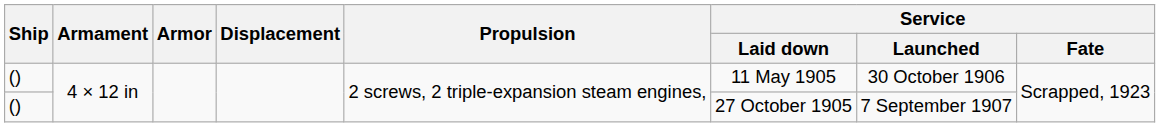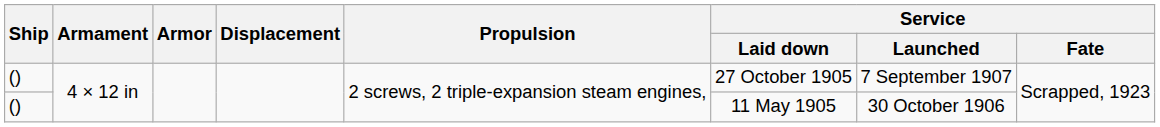(783, 77) 11 May 1905 -> (783, 77) 27 October 1905
(936, 77) 30 October 1906 -> (936, 77) 7 September 1907
(783, 106) 27 October 1905 -> (783, 106) 11 May 1905
(936, 106) 7 September 1907 -> (936, 106) 30 October 1906
